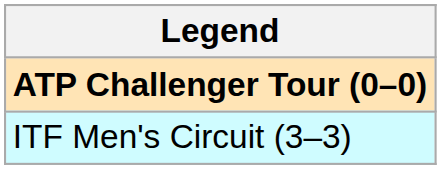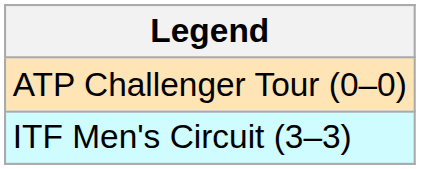(220, 84) bold -> (210, 84) normal
